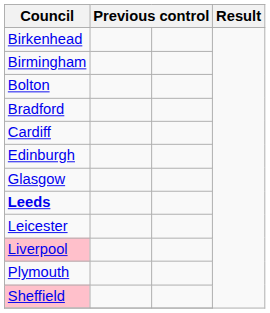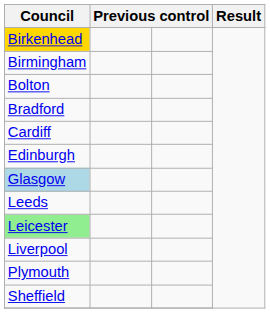(45, 39) no background -> (45, 39) gold background
(36, 179) no background -> (36, 179) lightblue background
(29, 202) bold -> (28, 202) normal
(38, 226) no background -> (38, 226) lightgreen background
(38, 249) pink background -> (38, 249) no background
(36, 296) pink background -> (36, 296) no background
